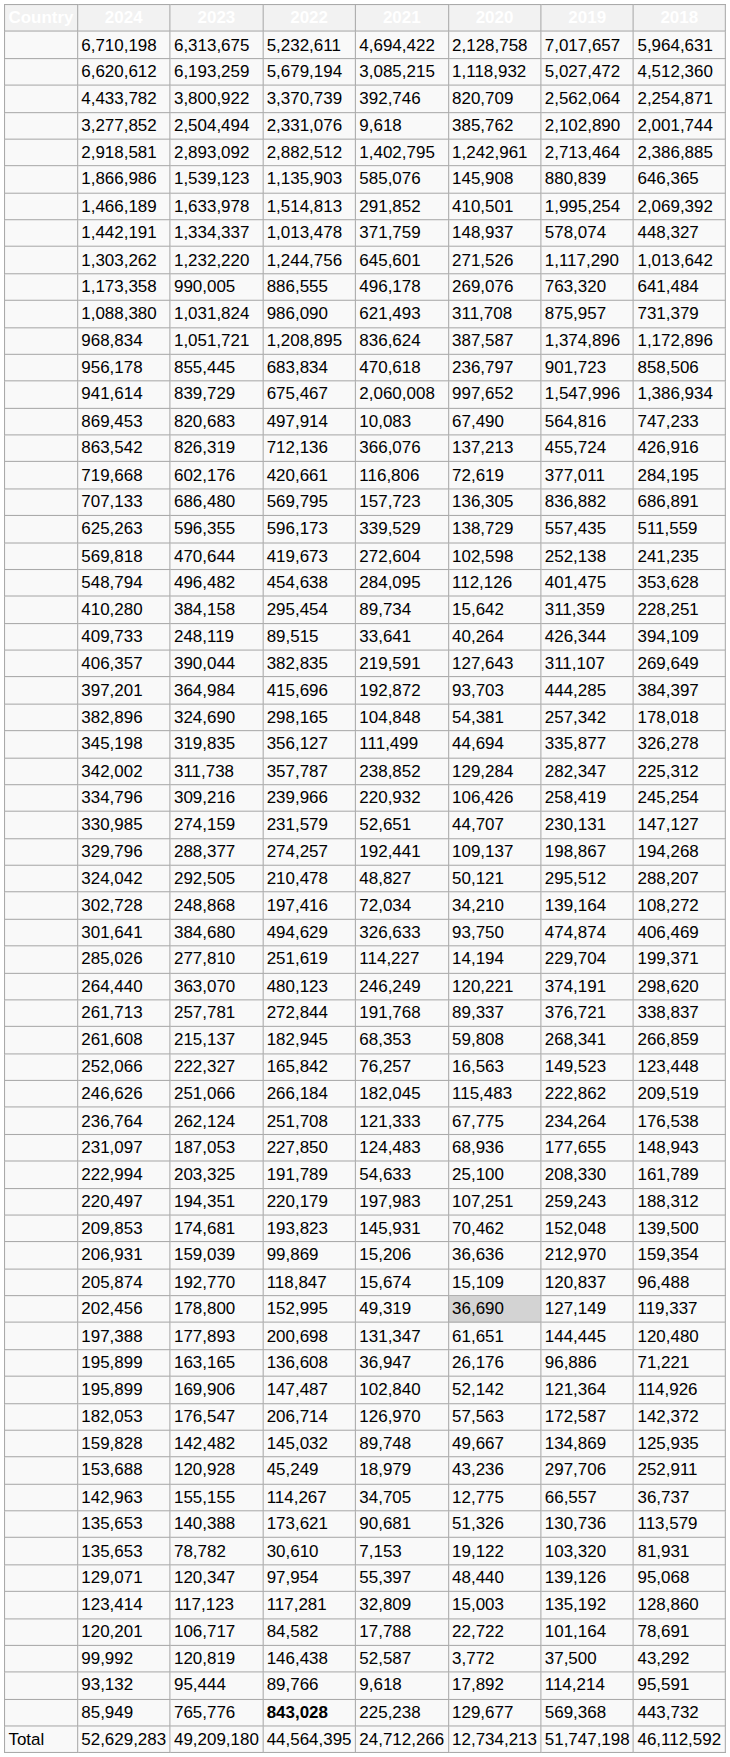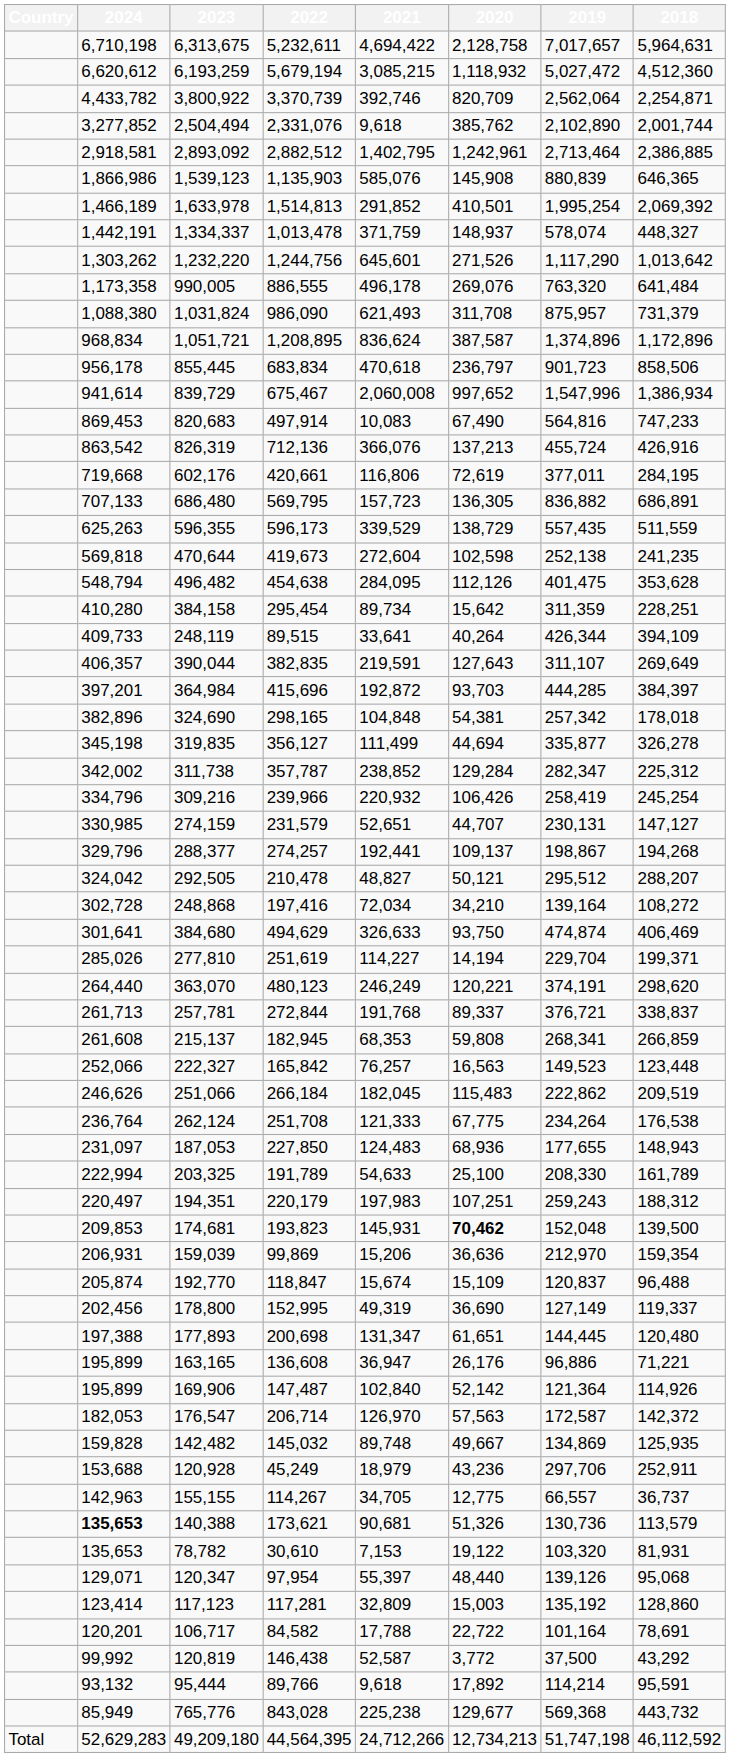(478, 1228) normal -> (478, 1228) bold
(478, 1309) lightgrey background -> (478, 1309) no background
(112, 1524) normal -> (112, 1524) bold
(297, 1712) bold -> (297, 1712) normal
